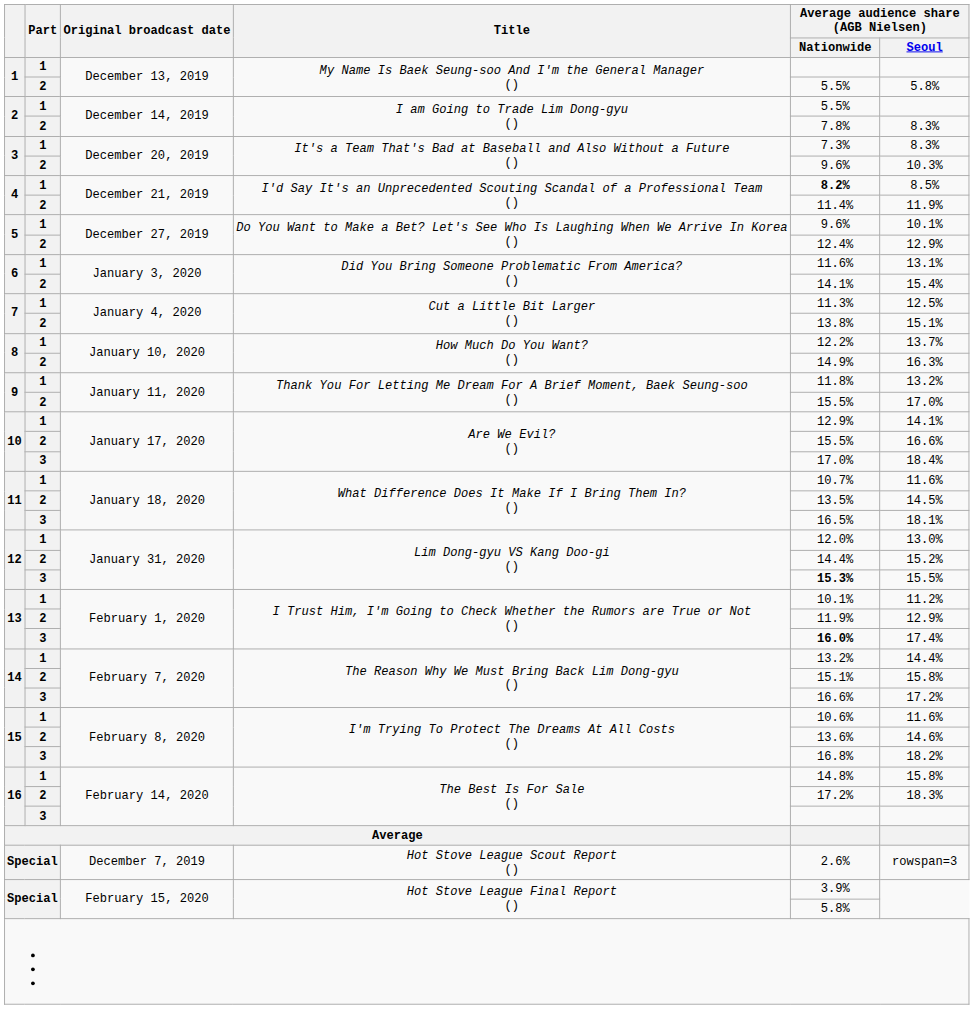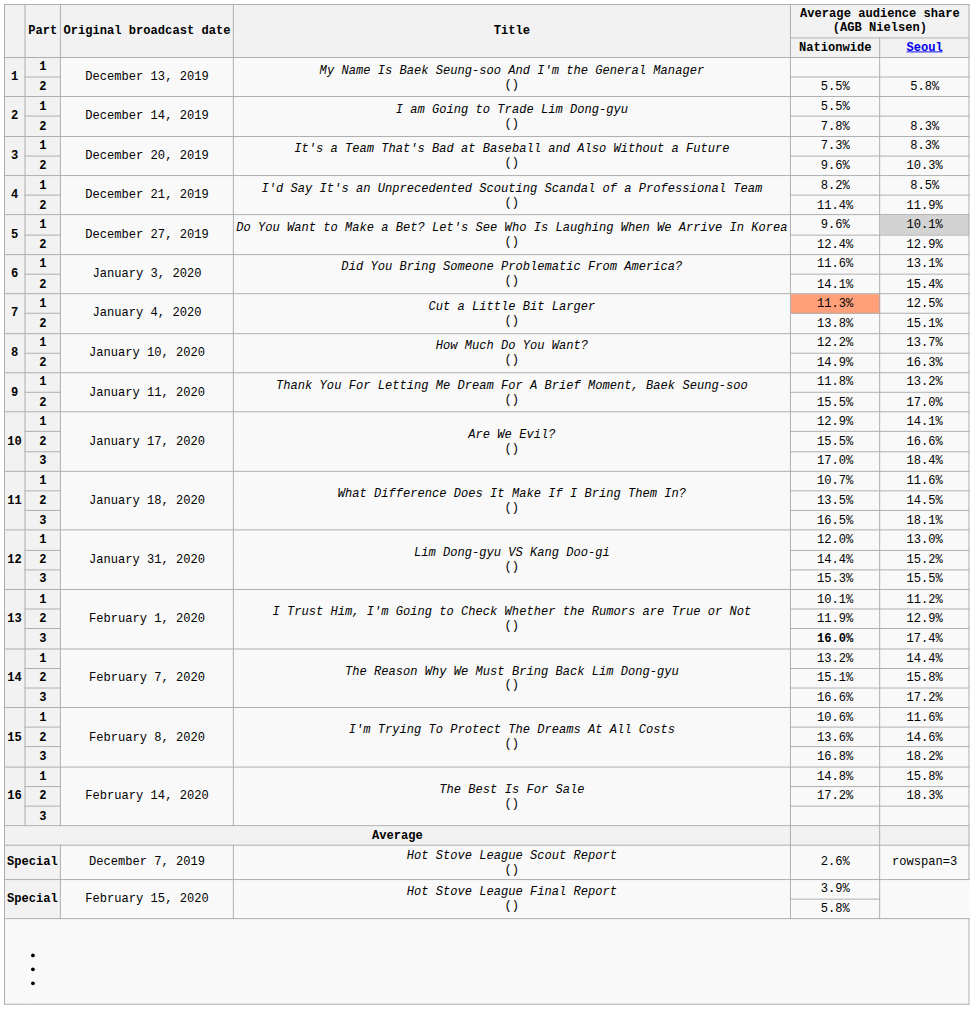(835, 185) bold -> (835, 185) normal
(925, 225) no background -> (925, 225) lightgrey background
(835, 304) no background -> (835, 304) lightsalmon background
(835, 580) bold -> (835, 580) normal
